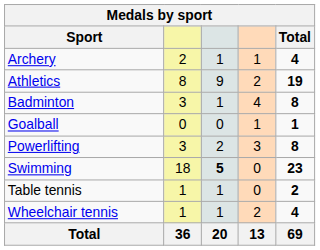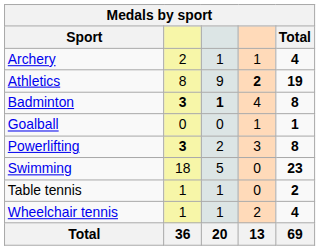(257, 81) normal -> (257, 81) bold
(183, 103) normal -> (183, 103) bold
(220, 103) normal -> (220, 103) bold
(183, 146) normal -> (183, 146) bold
(220, 168) bold -> (220, 168) normal
